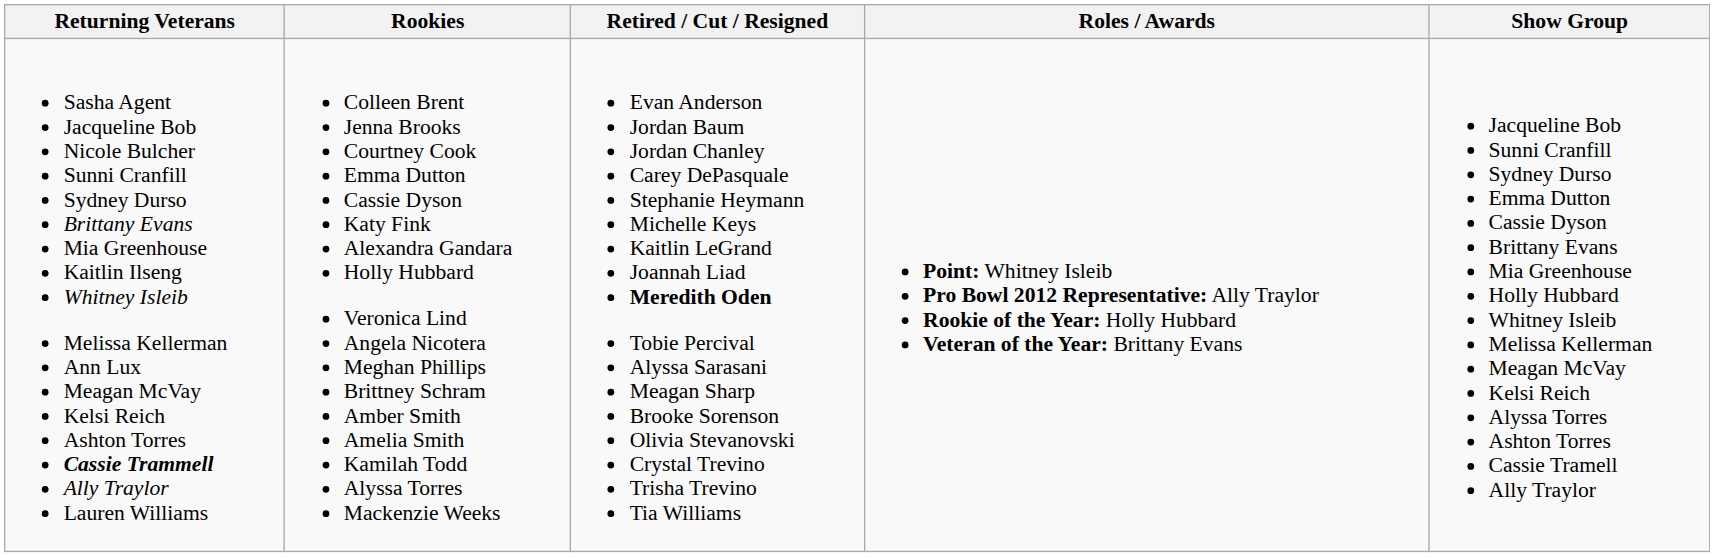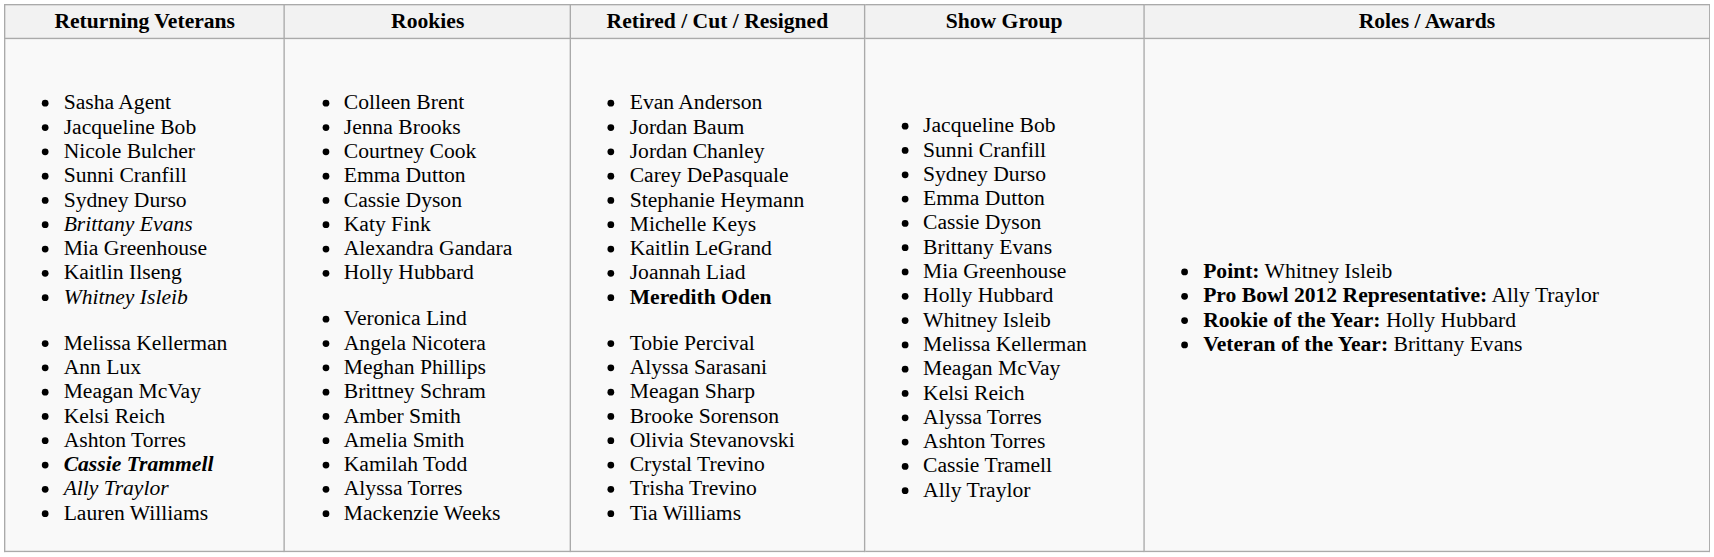columns swapped: (1147, 21) <-> (1570, 21)
